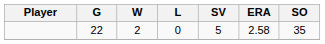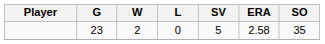(97, 30) 22 -> (97, 30) 23
